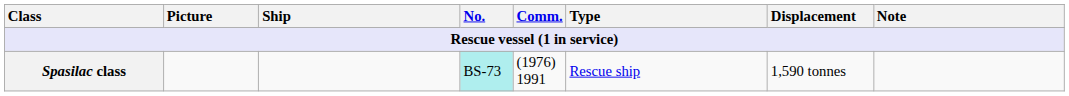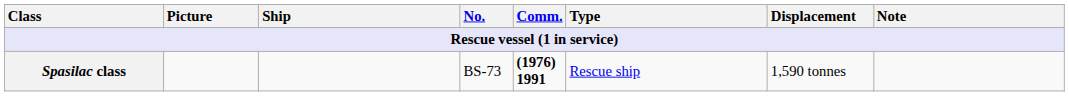(482, 71) paleturquoise background -> (482, 71) no background
(536, 71) normal -> (536, 71) bold
